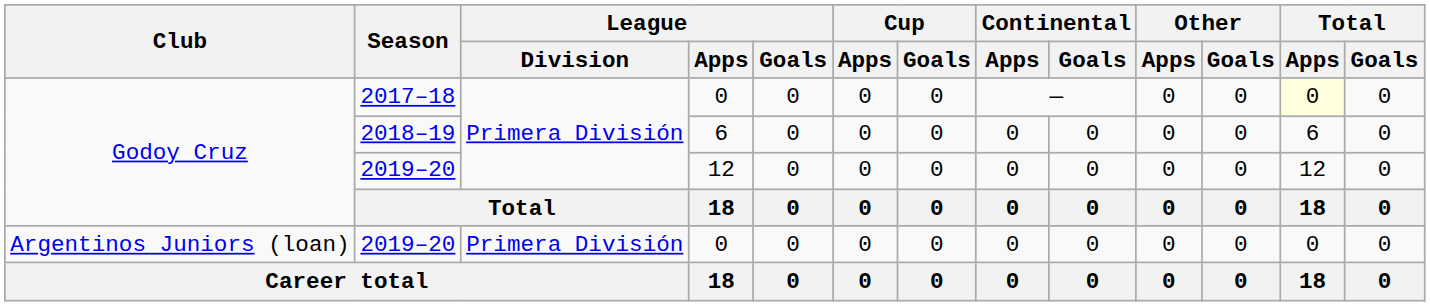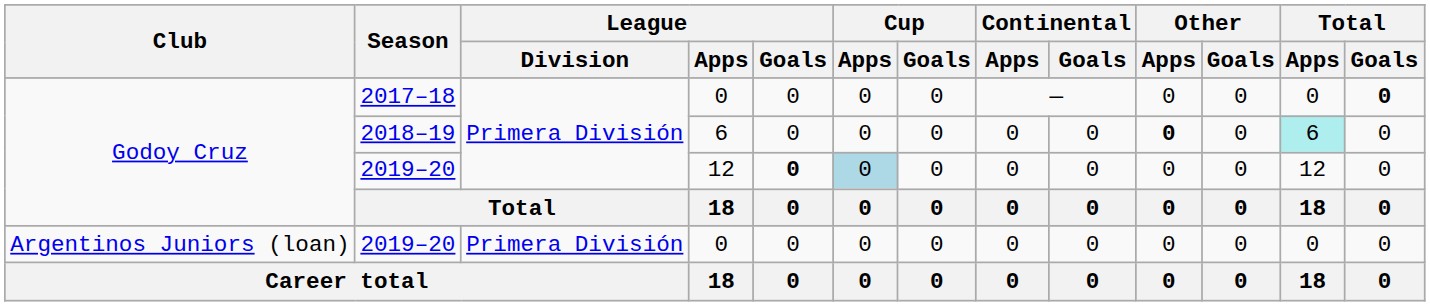(1313, 97) lightyellow background -> (1313, 97) no background
(1384, 97) normal -> (1384, 97) bold
(1169, 134) normal -> (1169, 134) bold
(1313, 134) no background -> (1313, 134) paleturquoise background
(793, 171) normal -> (793, 171) bold
(865, 171) no background -> (865, 171) lightblue background
